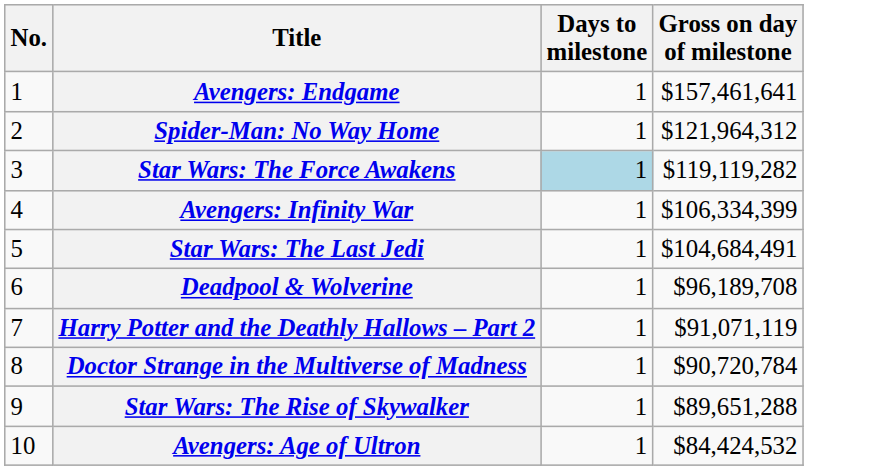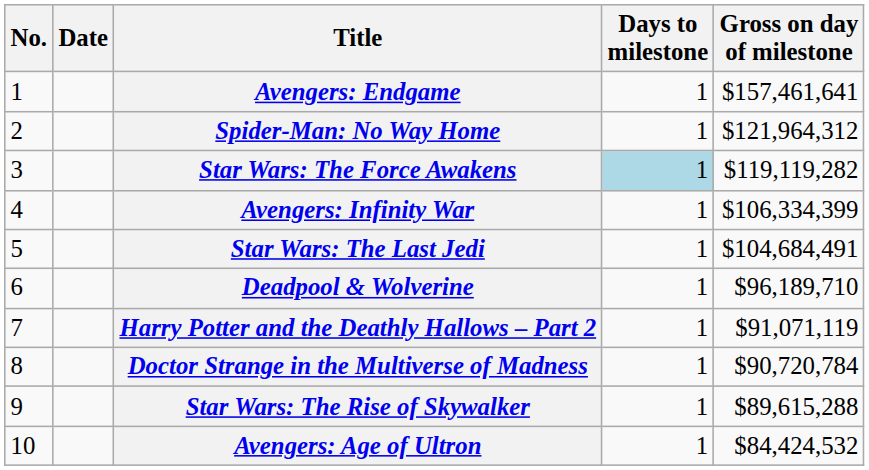+ column: (83, 38)
(735, 288) $96,189,708 -> (796, 288) $96,189,710
(735, 406) $89,651,288 -> (796, 406) $89,615,288
